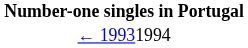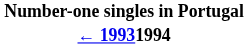(124, 35) normal -> (124, 35) bold
